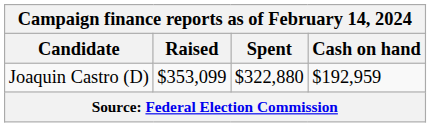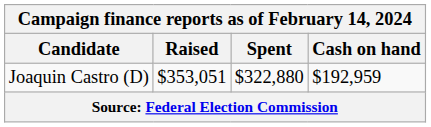(192, 77) $353,099 -> (192, 77) $353,051
